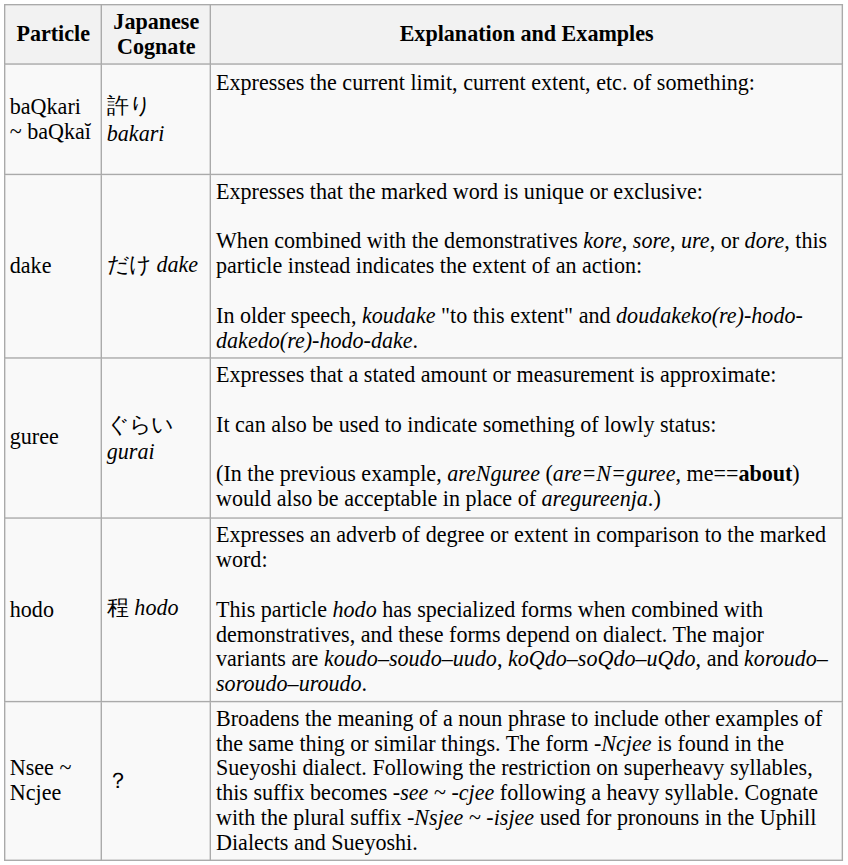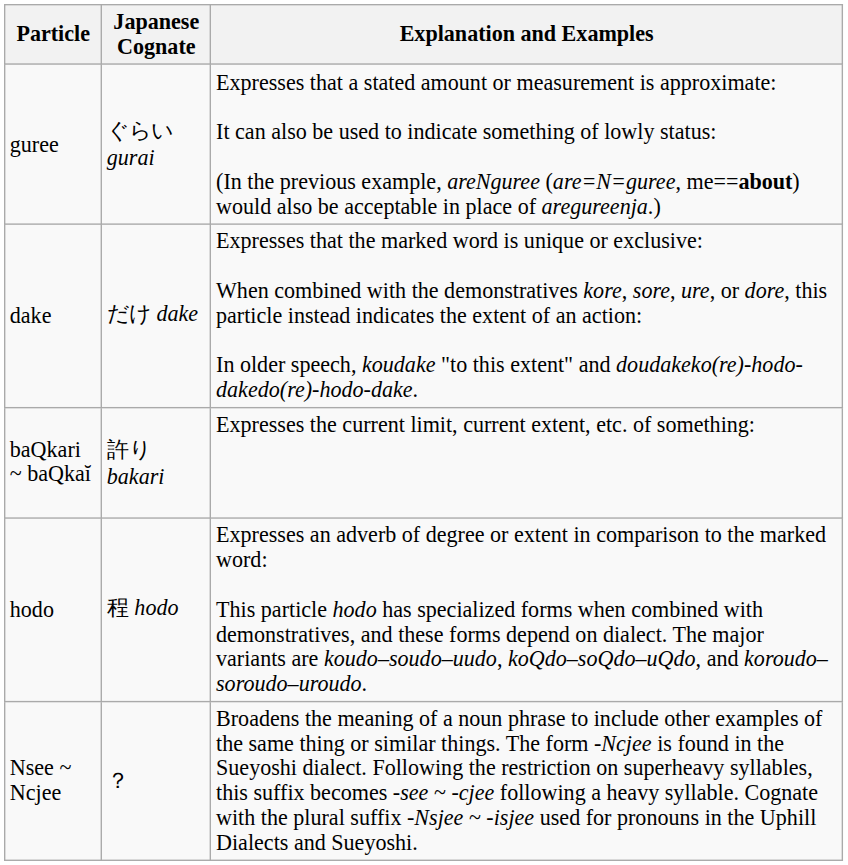rows swapped: (34, 437) <-> (50, 119)
